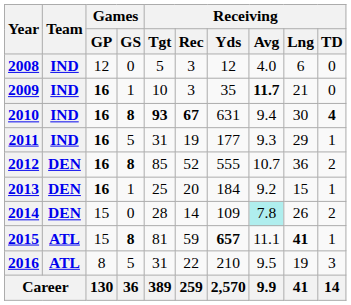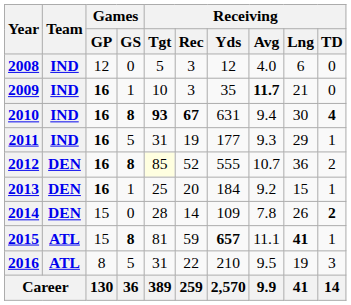(160, 164) no background -> (160, 164) lightyellow background
(266, 213) paleturquoise background -> (266, 213) no background
(332, 213) normal -> (332, 213) bold
